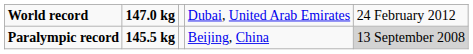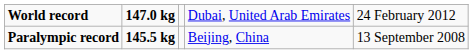(411, 37) lightgrey background -> (411, 37) no background
